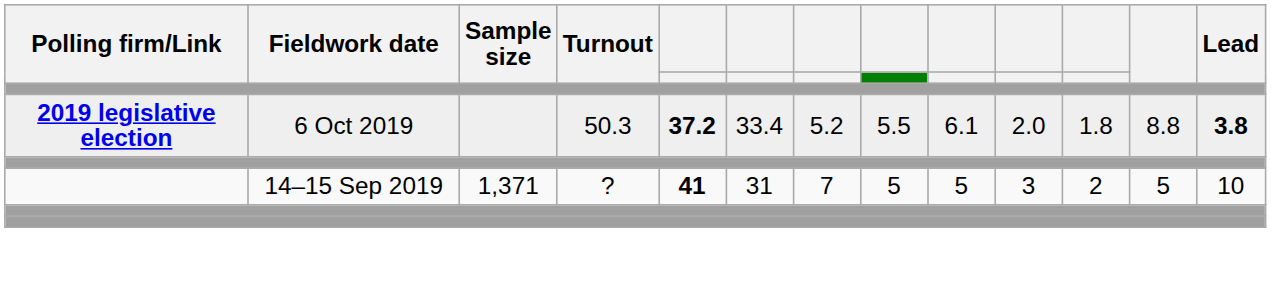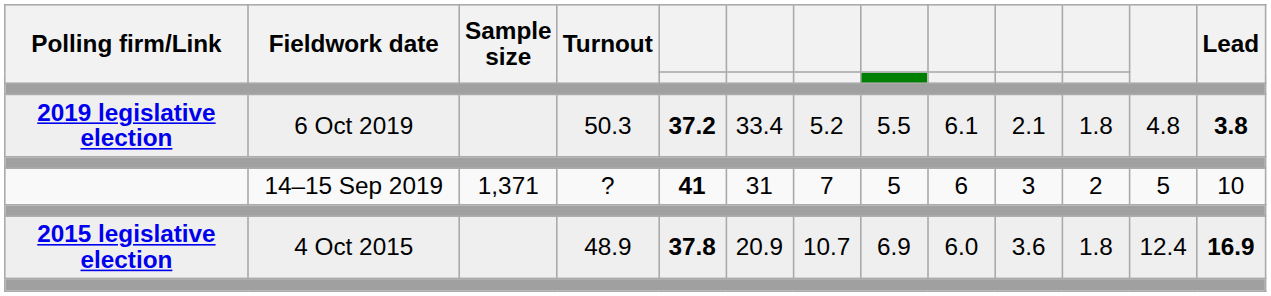(1029, 125) 2.0 -> (1029, 125) 2.1
(1163, 125) 8.8 -> (1163, 125) 4.8
(961, 186) 5 -> (961, 186) 6
+ row: (354, 247)
